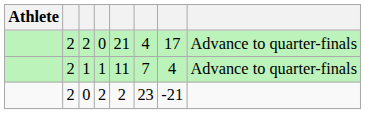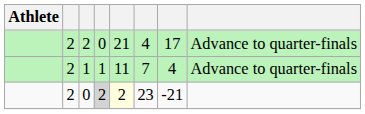(102, 95) no background -> (102, 95) lightgrey background
(122, 95) no background -> (122, 95) lightyellow background
